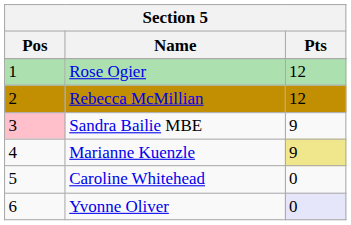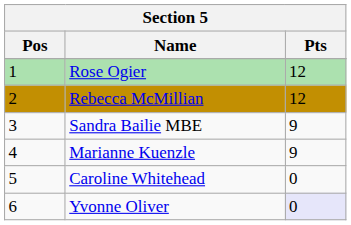(13, 125) pink background -> (13, 125) no background
(293, 152) khaki background -> (293, 152) no background
